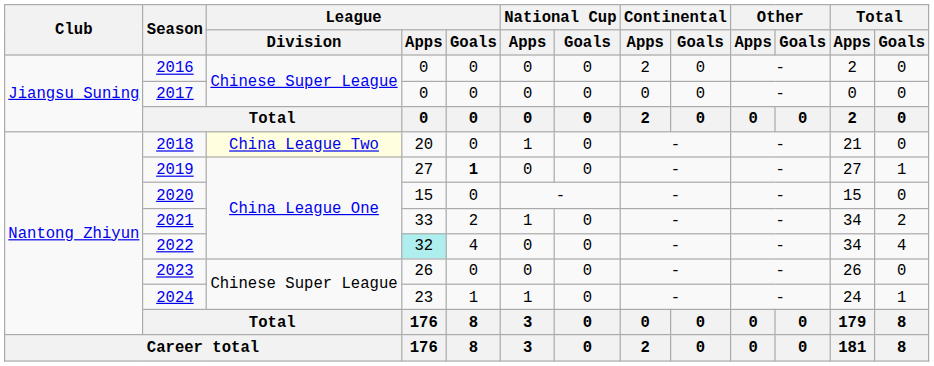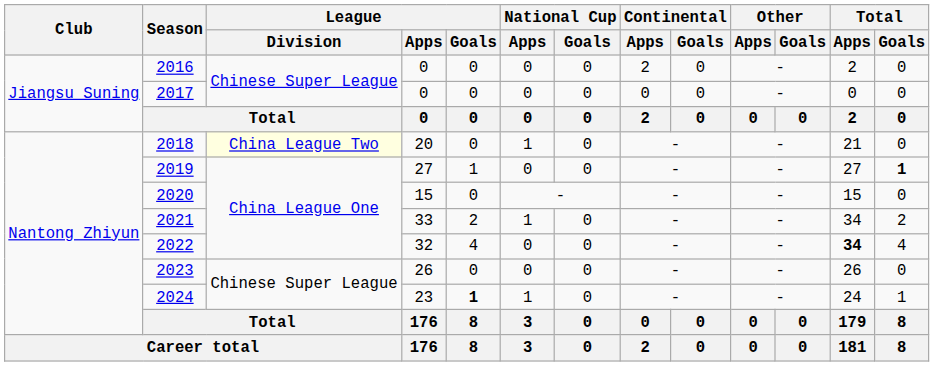(473, 170) bold -> (473, 170) normal
(902, 170) normal -> (902, 170) bold
(424, 246) paleturquoise background -> (424, 246) no background
(852, 246) normal -> (852, 246) bold
(473, 297) normal -> (473, 297) bold
